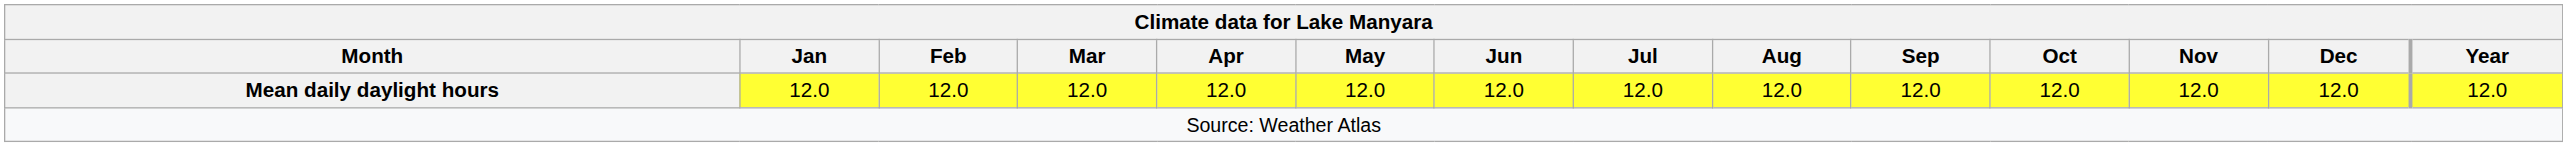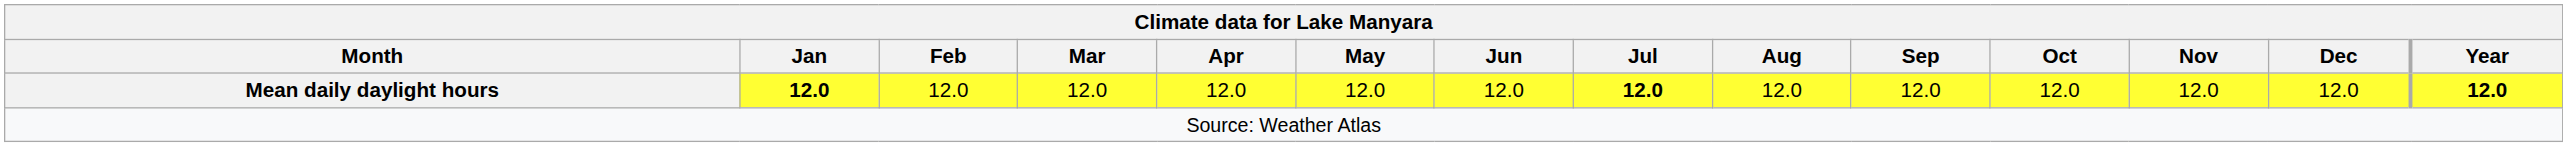(809, 90) normal -> (809, 90) bold
(1643, 90) normal -> (1643, 90) bold
(2487, 90) normal -> (2487, 90) bold
